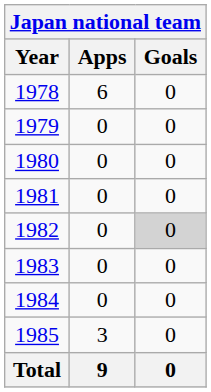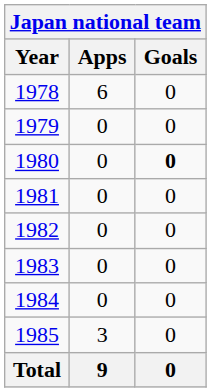(170, 160) normal -> (170, 160) bold
(170, 230) lightgrey background -> (170, 230) no background
